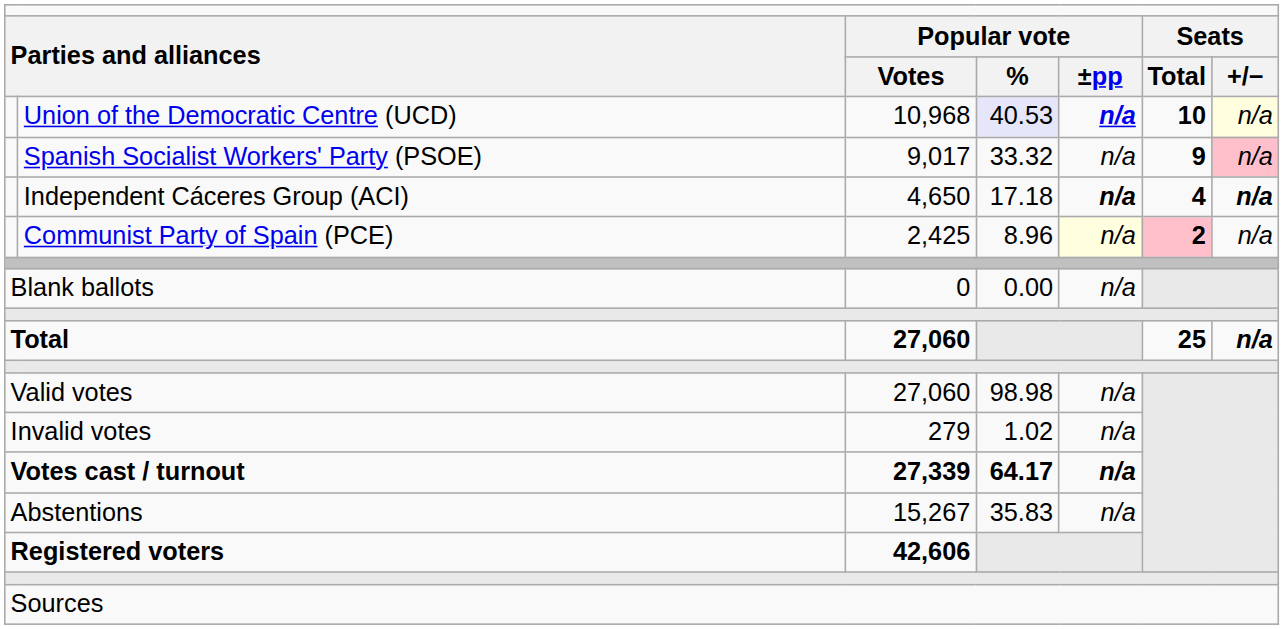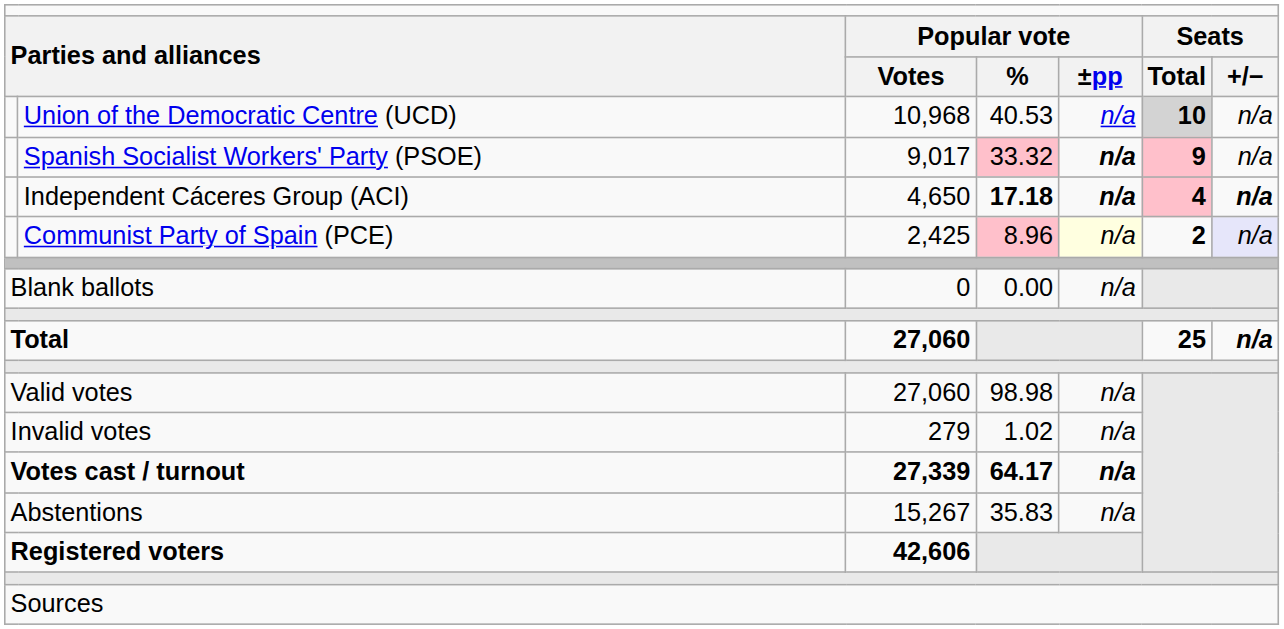(1021, 116) lavender background -> (1021, 116) no background
(1118, 116) bold -> (1118, 116) normal
(1192, 116) no background -> (1192, 116) lightgrey background
(1255, 116) lightyellow background -> (1255, 116) no background
(1021, 156) no background -> (1021, 156) pink background
(1118, 156) normal -> (1118, 156) bold
(1199, 156) no background -> (1199, 156) pink background
(1255, 156) pink background -> (1255, 156) no background
(1021, 196) normal -> (1021, 196) bold
(1199, 196) no background -> (1199, 196) pink background
(1028, 236) no background -> (1028, 236) pink background
(1199, 236) pink background -> (1199, 236) no background
(1255, 236) no background -> (1255, 236) lavender background
